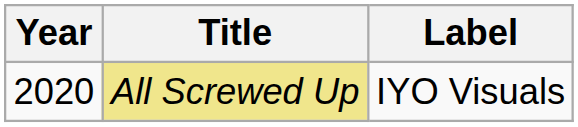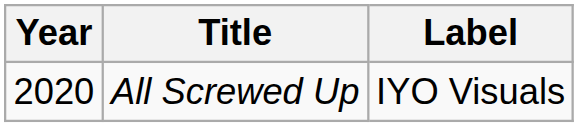(235, 90) khaki background -> (235, 90) no background
